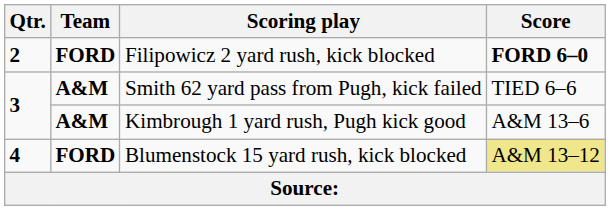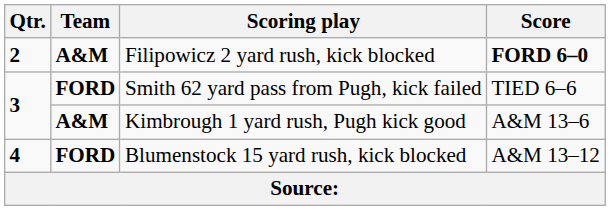(85, 54) FORD -> (82, 54) A&M
(82, 88) A&M -> (85, 88) FORD
(546, 155) khaki background -> (546, 155) no background
